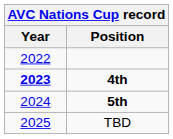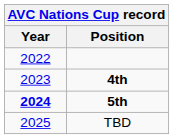(35, 79) bold -> (35, 79) normal
(35, 101) normal -> (35, 101) bold
